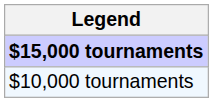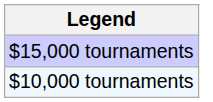(106, 50) bold -> (101, 50) normal
